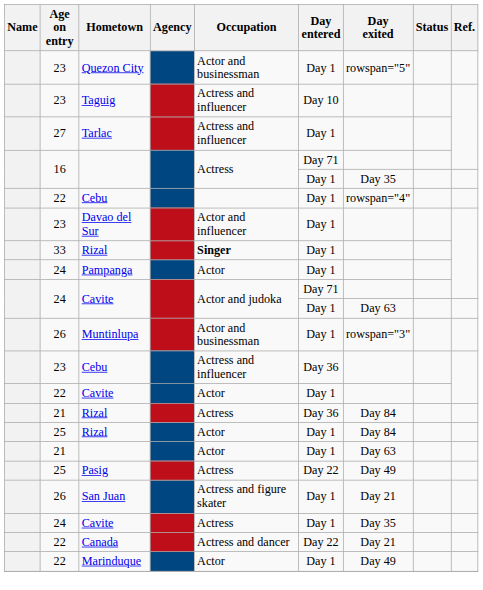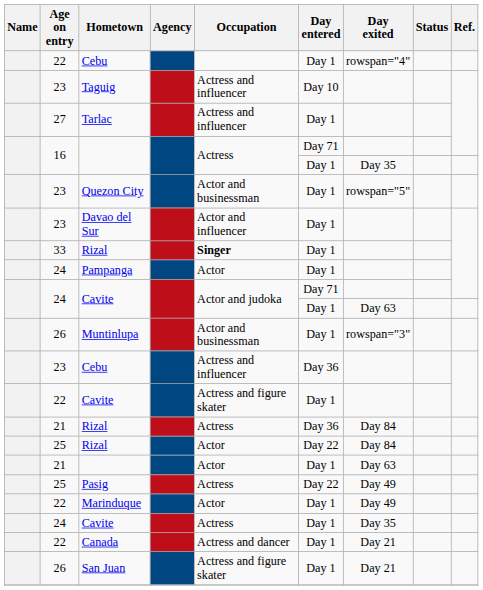rows swapped: (60, 198) <-> (60, 67)
(211, 393) Actor -> (242, 400) Actress and figure skater
(321, 432) Day 1 -> (321, 445) Day 22
rows swapped: (60, 561) <-> (60, 496)
(321, 542) Day 22 -> (321, 542) Day 1
